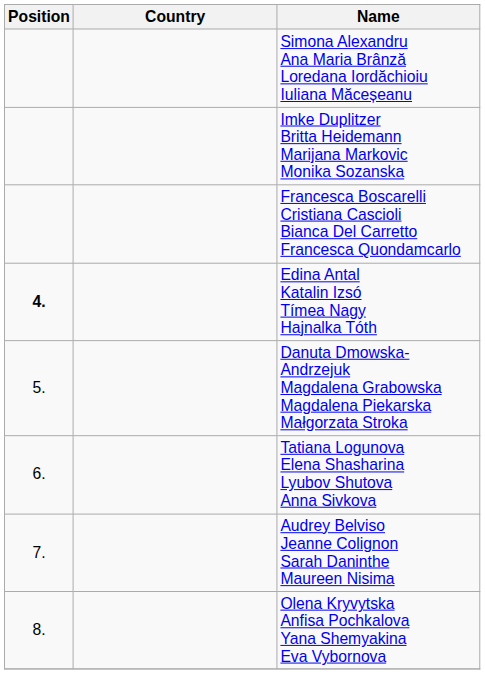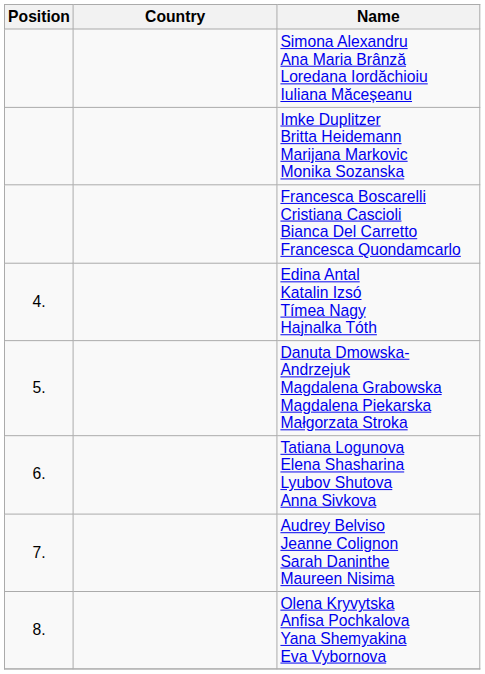(39, 301) bold -> (39, 301) normal
